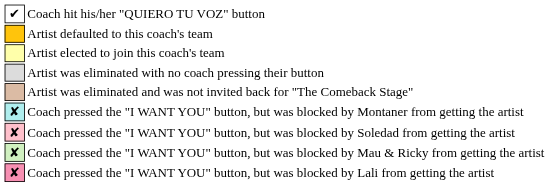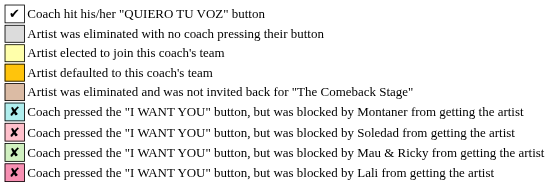rows swapped: (120, 33) <-> (176, 72)
